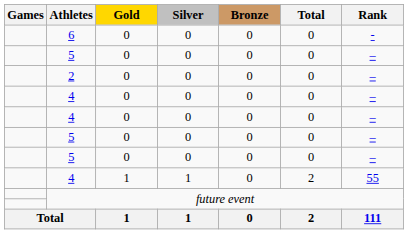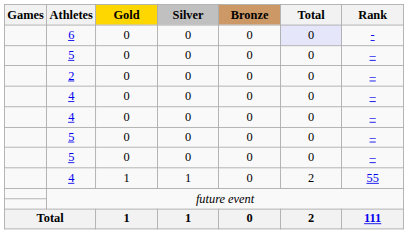(311, 35) no background -> (311, 35) lavender background
